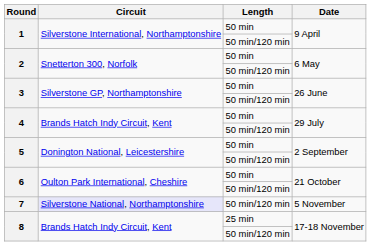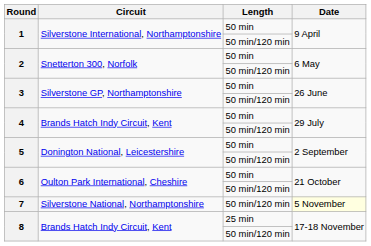(122, 204) lavender background -> (122, 204) no background
(320, 204) no background -> (320, 204) lightyellow background
